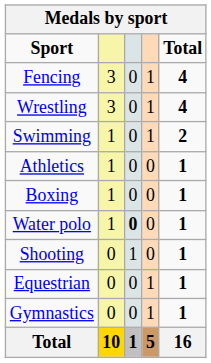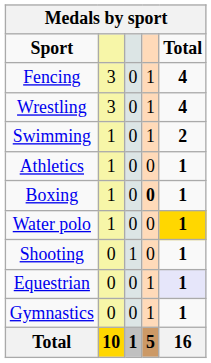(150, 195) normal -> (150, 195) bold
(133, 224) bold -> (133, 224) normal
(183, 224) no background -> (183, 224) gold background
(183, 283) no background -> (183, 283) lavender background
